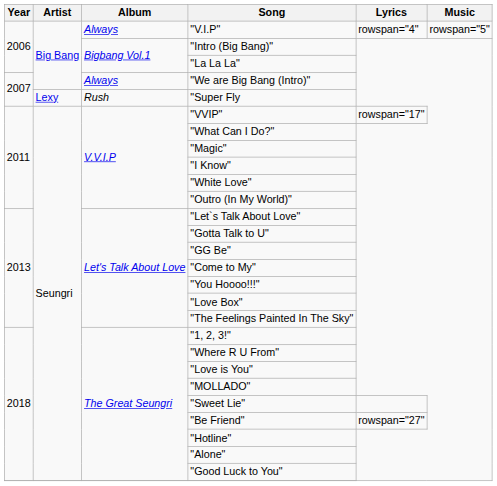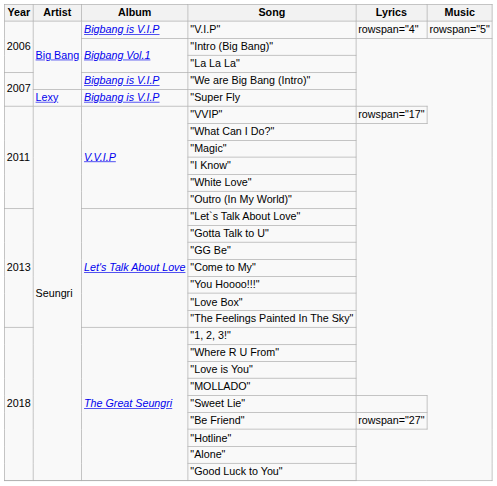(101, 30) Always -> (122, 30) Bigbang is V.I.P
(101, 81) Always -> (122, 81) Bigbang is V.I.P
(97, 98) Rush -> (122, 98) Bigbang is V.I.P
